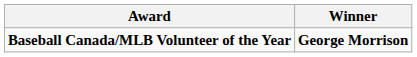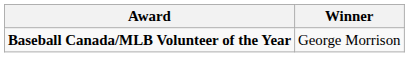(353, 39) bold -> (349, 39) normal
